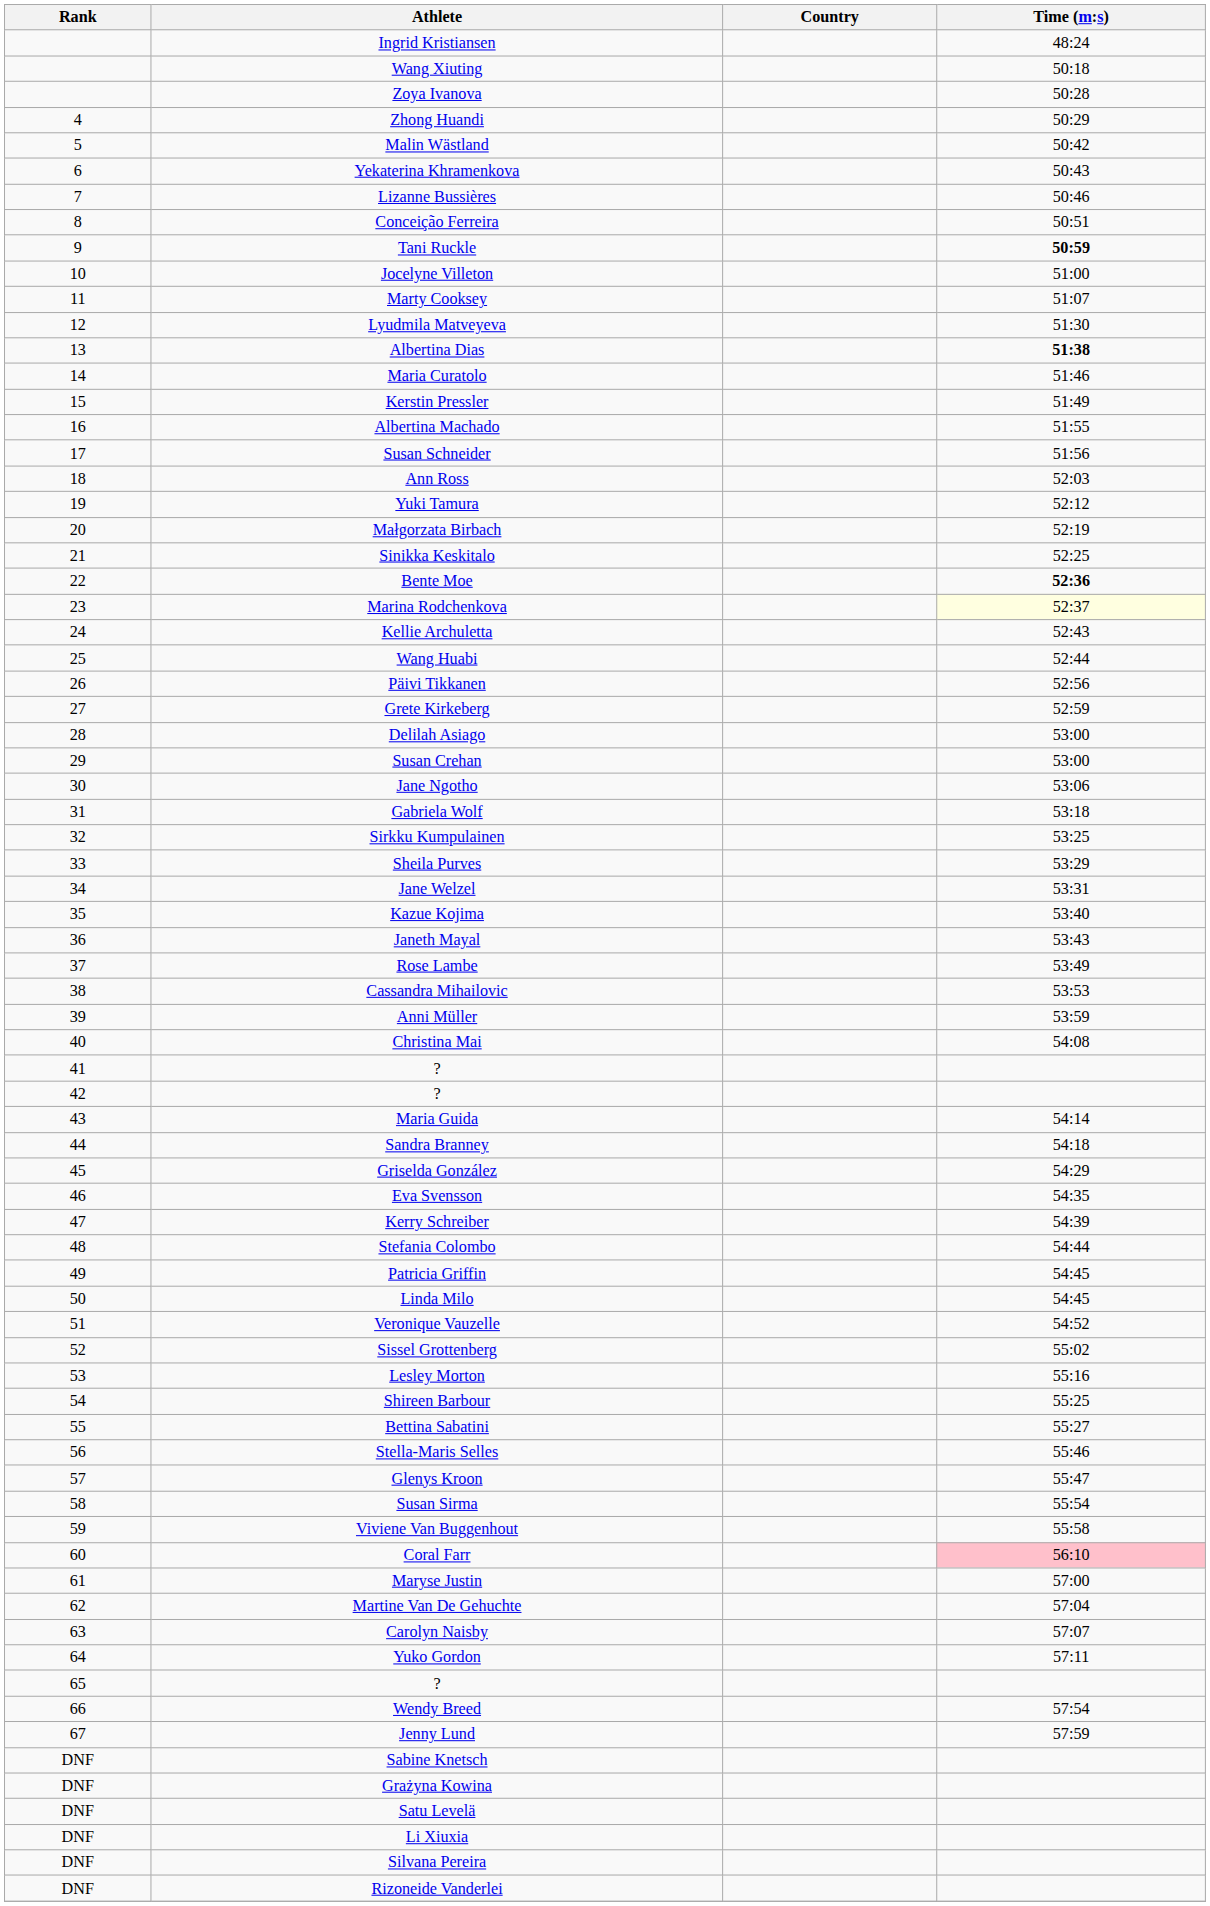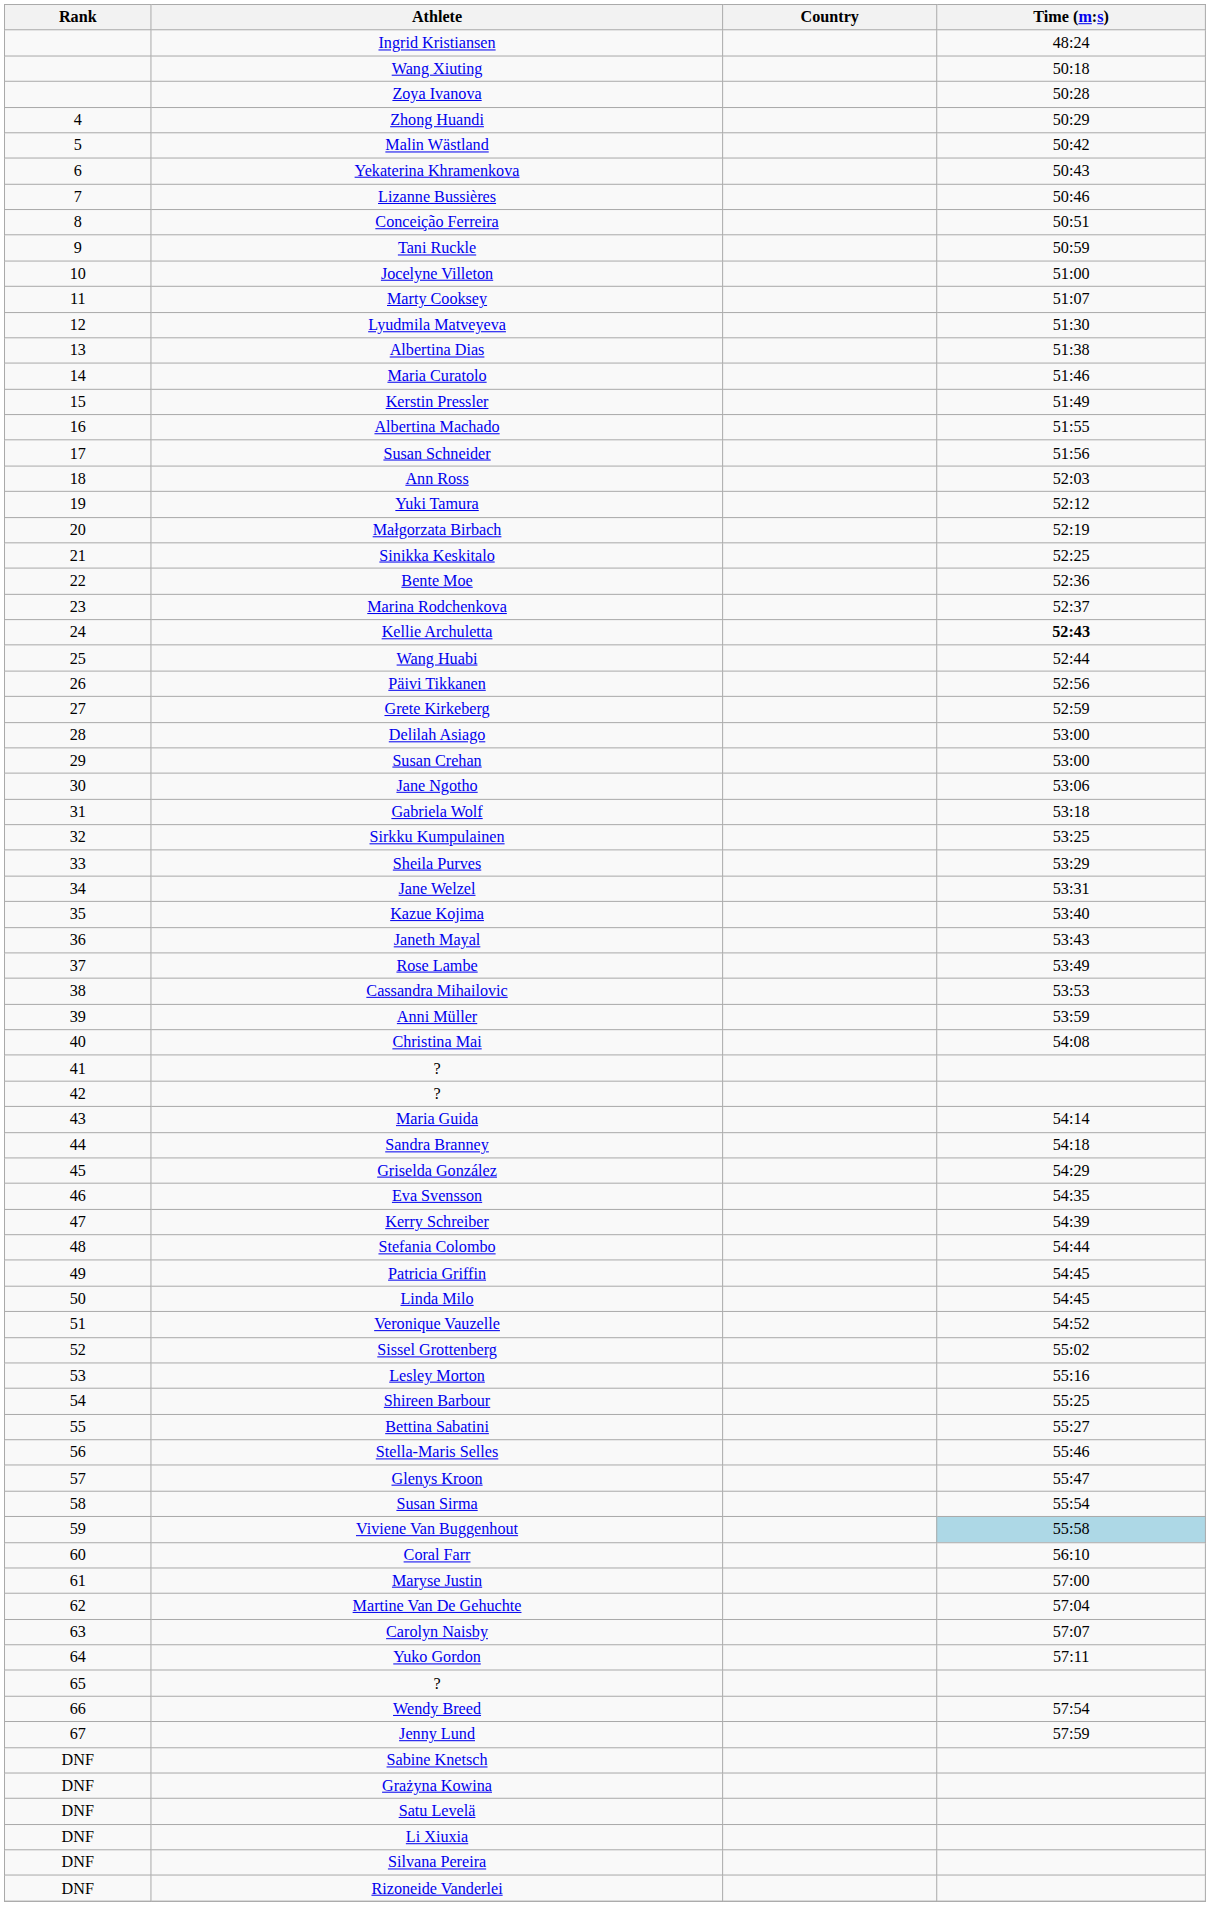(1071, 247) bold -> (1071, 247) normal
(1071, 350) bold -> (1071, 350) normal
(1071, 581) bold -> (1071, 581) normal
(1071, 606) lightyellow background -> (1071, 606) no background
(1071, 632) normal -> (1071, 632) bold
(1071, 1529) no background -> (1071, 1529) lightblue background
(1071, 1555) pink background -> (1071, 1555) no background
